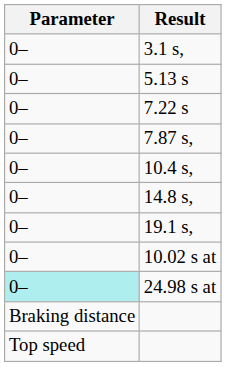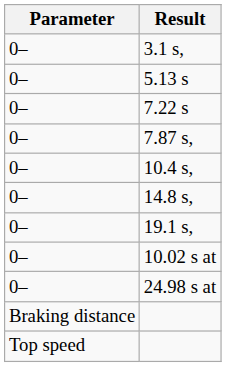(18, 286) paleturquoise background -> (18, 286) no background
